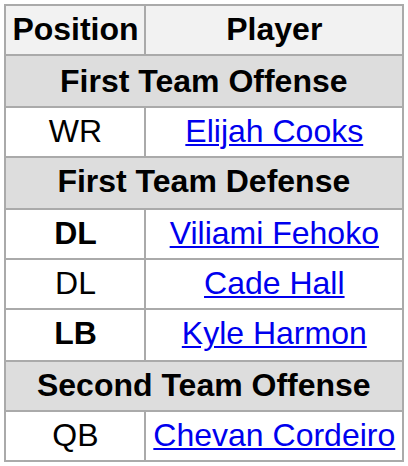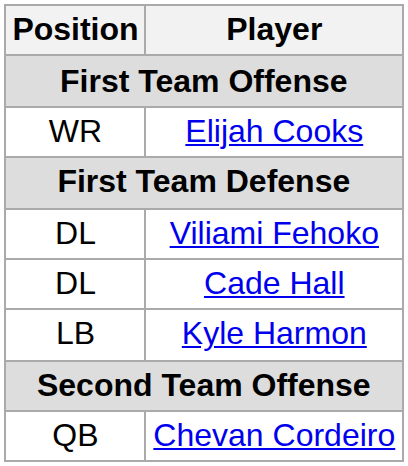(75, 232) bold -> (75, 232) normal
(75, 334) bold -> (75, 334) normal
